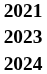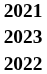(23, 63) 2024 -> (23, 63) 2022
